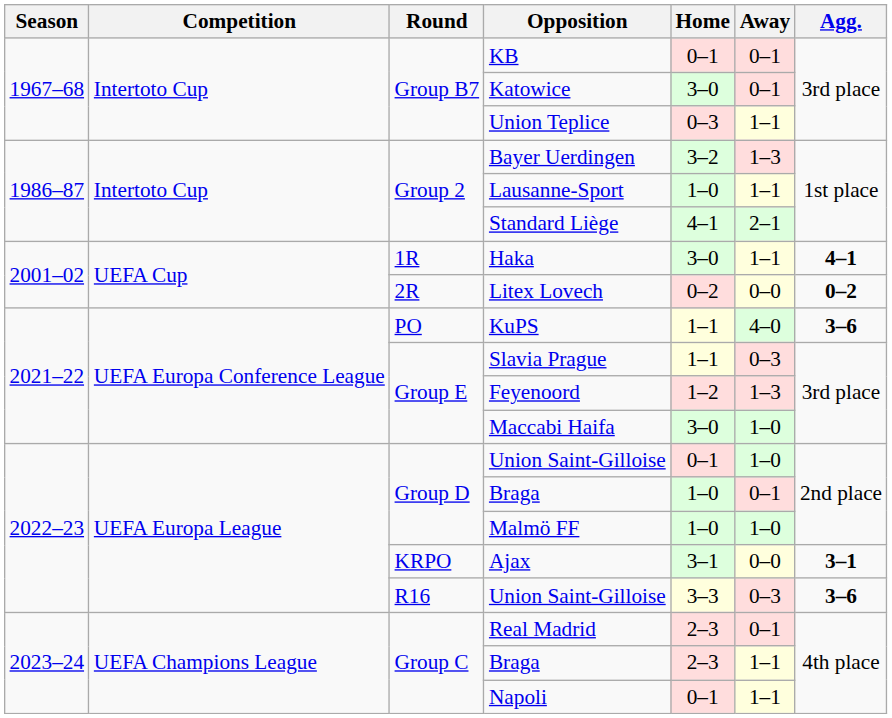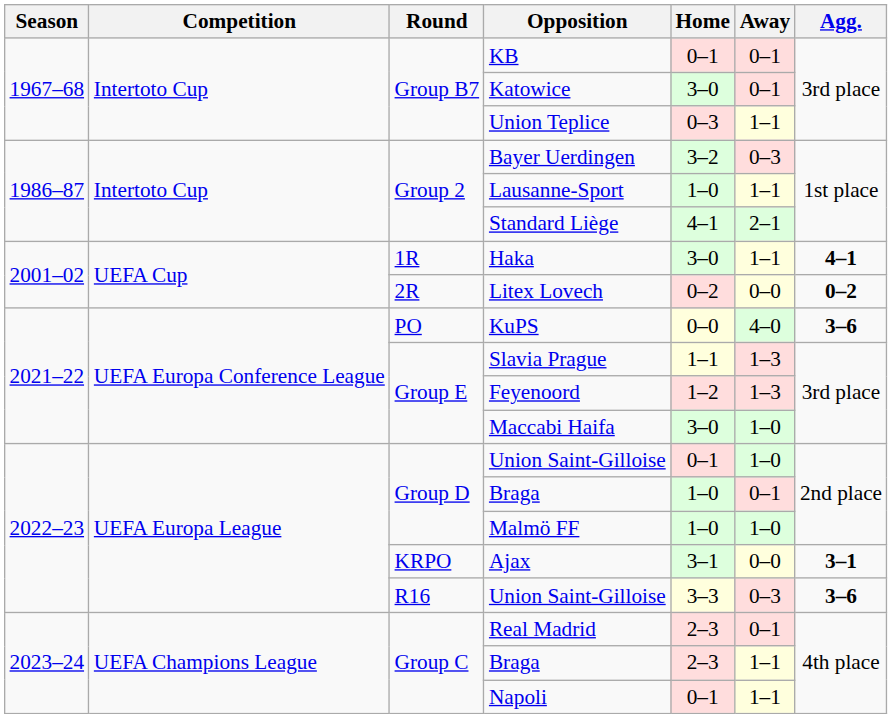(765, 156) 1–3 -> (765, 156) 0–3
(703, 325) 1–1 -> (703, 325) 0–0
(765, 358) 0–3 -> (765, 358) 1–3
